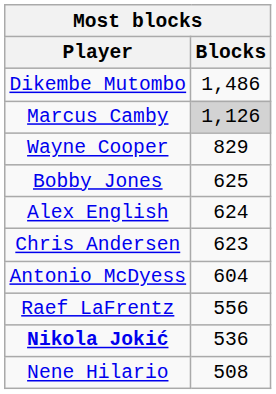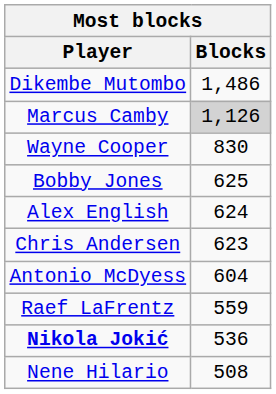(231, 149) 829 -> (231, 149) 830
(231, 309) 556 -> (231, 309) 559
